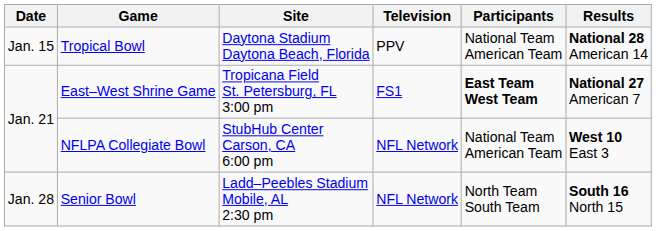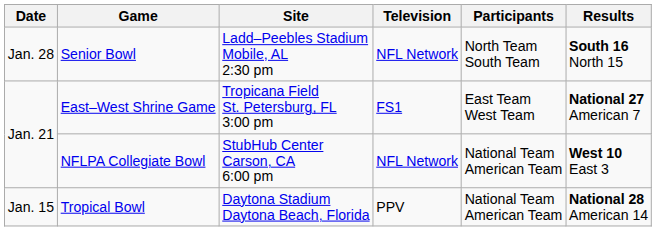rows swapped: (103, 46) <-> (98, 199)
(501, 92) bold -> (500, 108) normal
